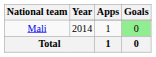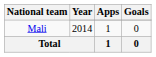(136, 28) lightgreen background -> (136, 28) no background
